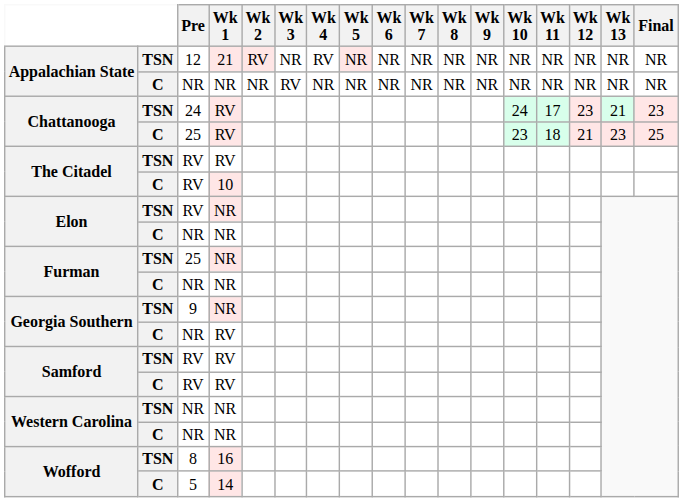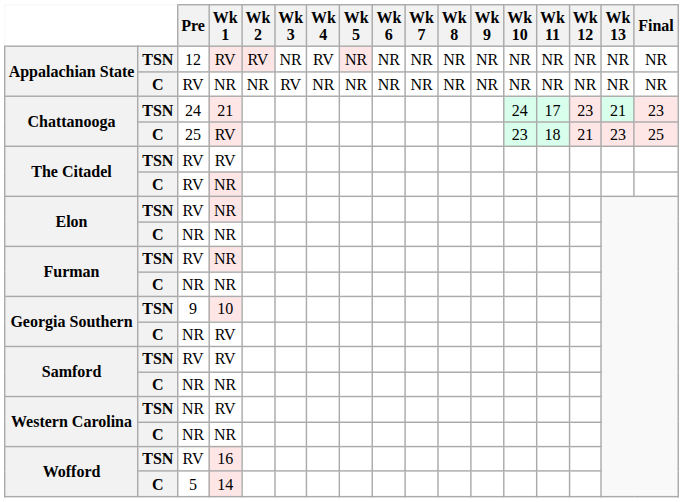(225, 60) 21 -> (225, 60) RV
(193, 85) NR -> (193, 85) RV
(225, 109) RV -> (225, 109) 21
(225, 184) 10 -> (225, 184) NR
(193, 259) 25 -> (193, 259) RV
(225, 309) NR -> (225, 309) 10
(193, 384) RV -> (193, 384) NR
(225, 384) RV -> (225, 384) NR
(225, 409) NR -> (225, 409) RV
(193, 459) 8 -> (193, 459) RV
